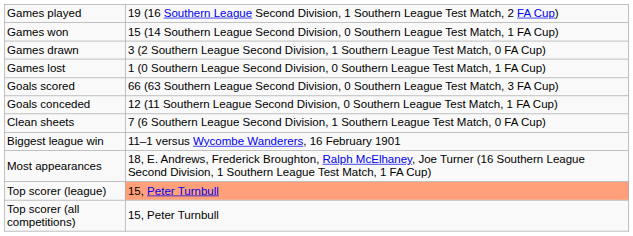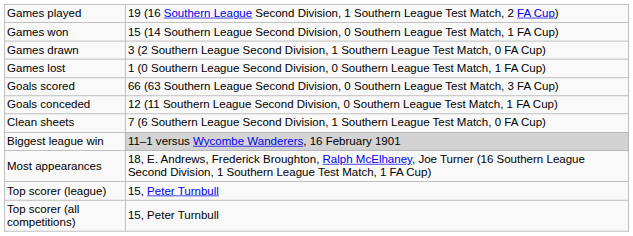(264, 141) no background -> (264, 141) lightgrey background
(173, 191) lightsalmon background -> (173, 191) no background
